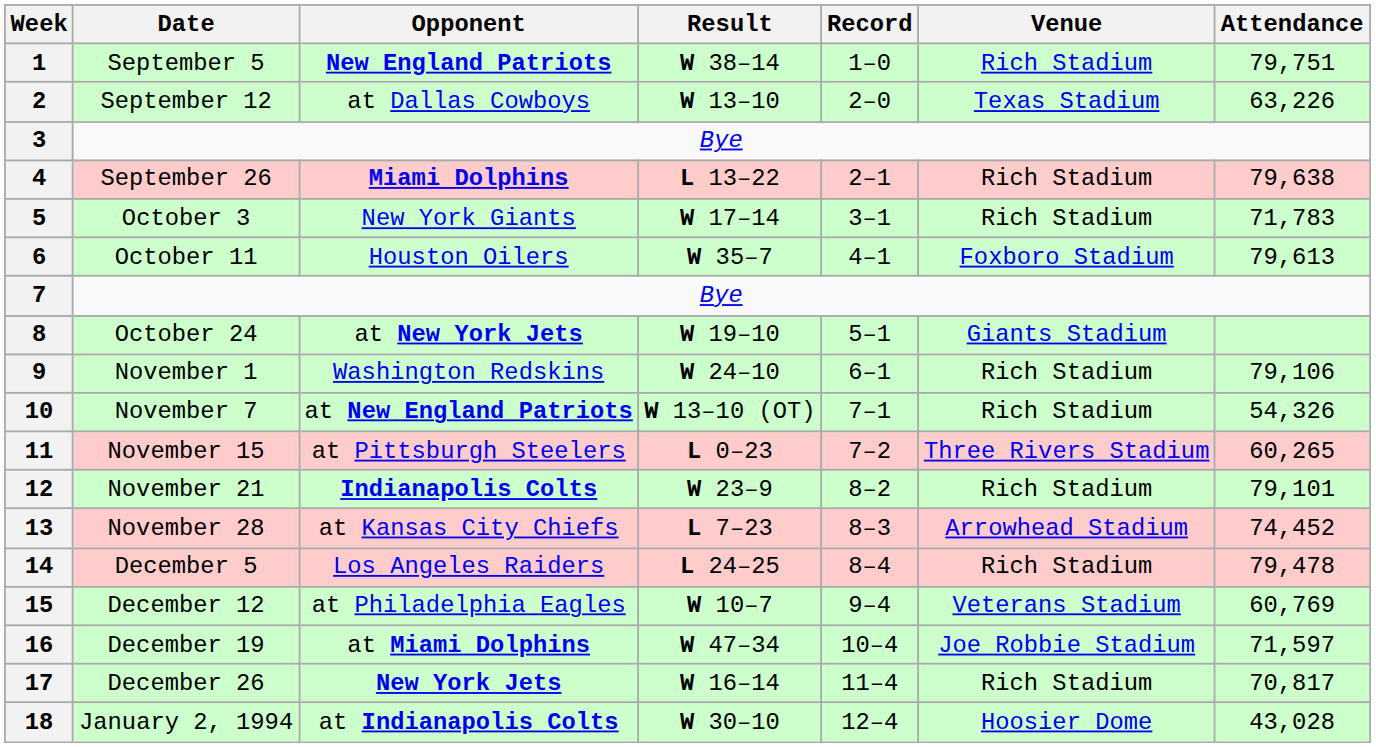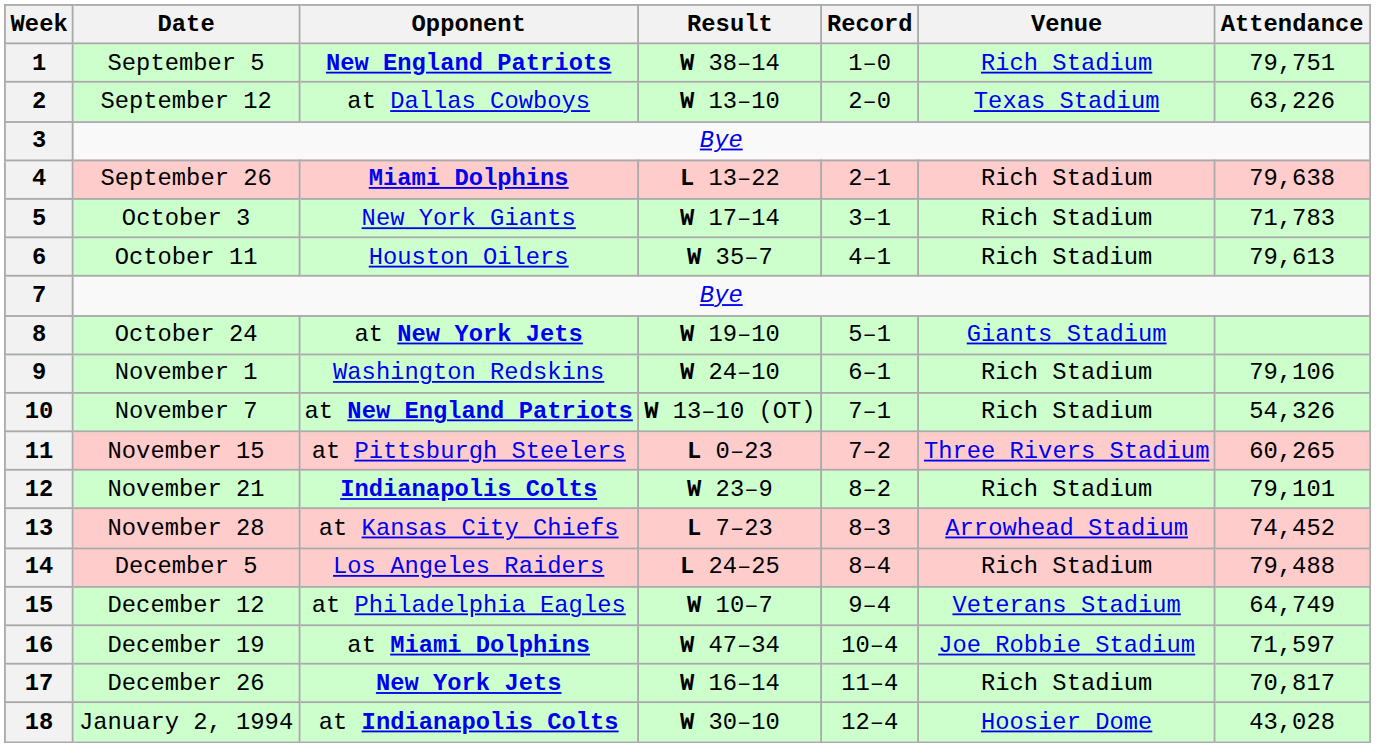(1067, 257) Foxboro Stadium -> (1067, 257) Rich Stadium
(1292, 567) 79,478 -> (1292, 567) 79,488
(1292, 606) 60,769 -> (1292, 606) 64,749
